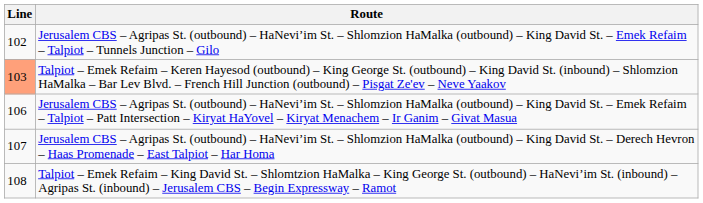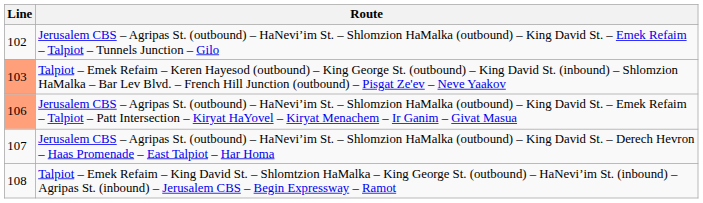(17, 111) no background -> (17, 111) lightsalmon background
